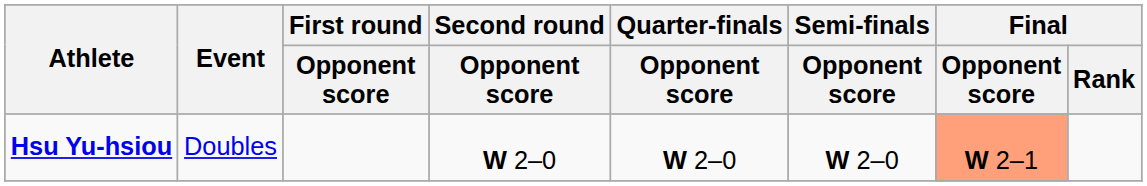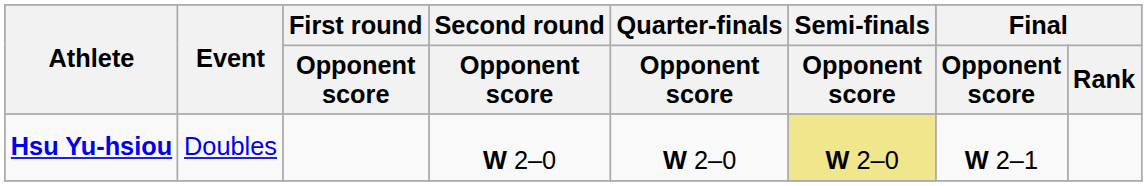(862, 162) no background -> (862, 162) khaki background
(1001, 162) lightsalmon background -> (1001, 162) no background
